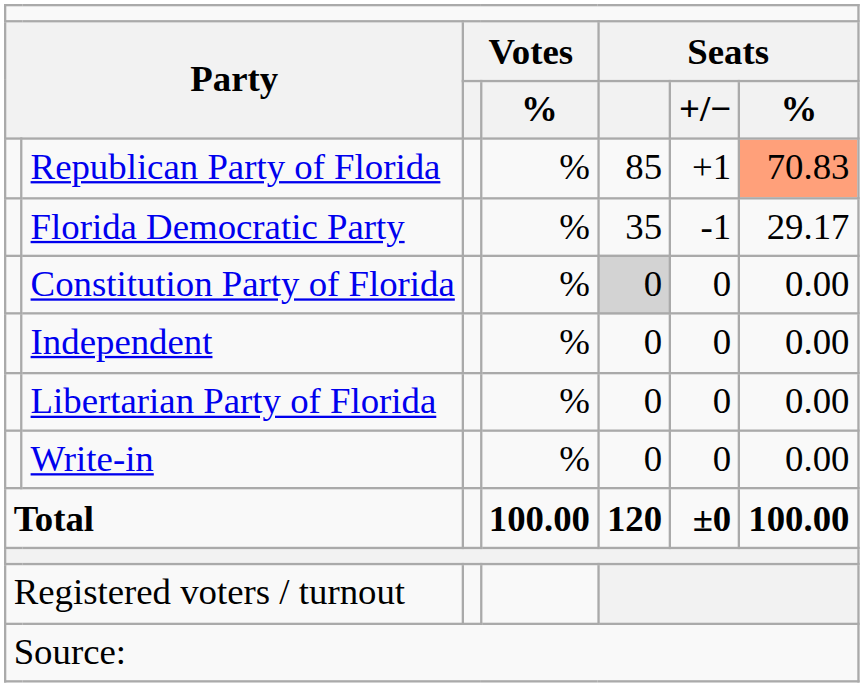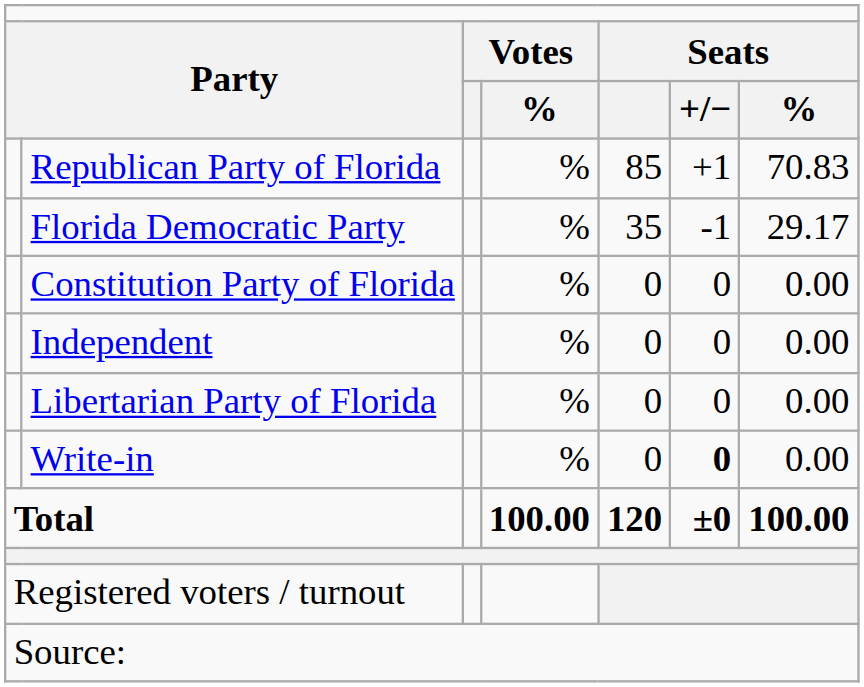(808, 167) lightsalmon background -> (808, 167) no background
(653, 284) lightgrey background -> (653, 284) no background
(722, 459) normal -> (722, 459) bold
